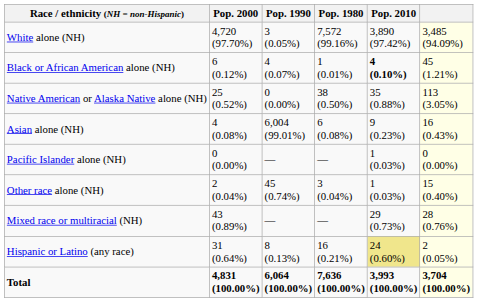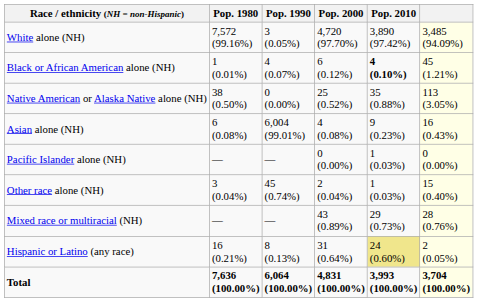columns swapped: (341, 13) <-> (236, 13)
